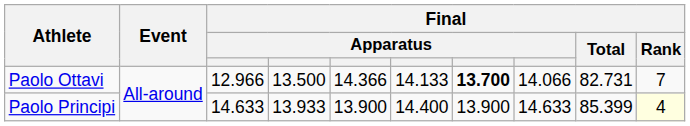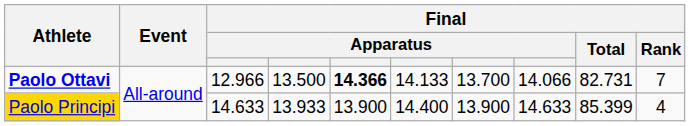(56, 80) normal -> (59, 80) bold
(360, 80) normal -> (360, 80) bold
(483, 80) bold -> (483, 80) normal
(62, 108) no background -> (62, 108) gold background
(661, 108) lightyellow background -> (661, 108) no background
